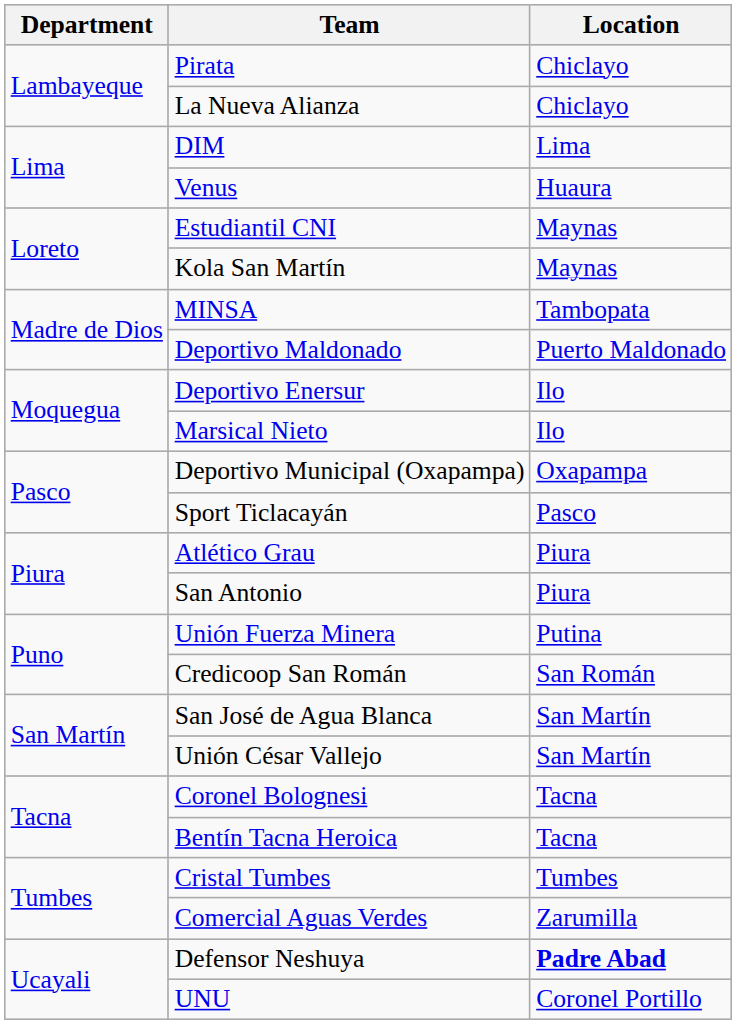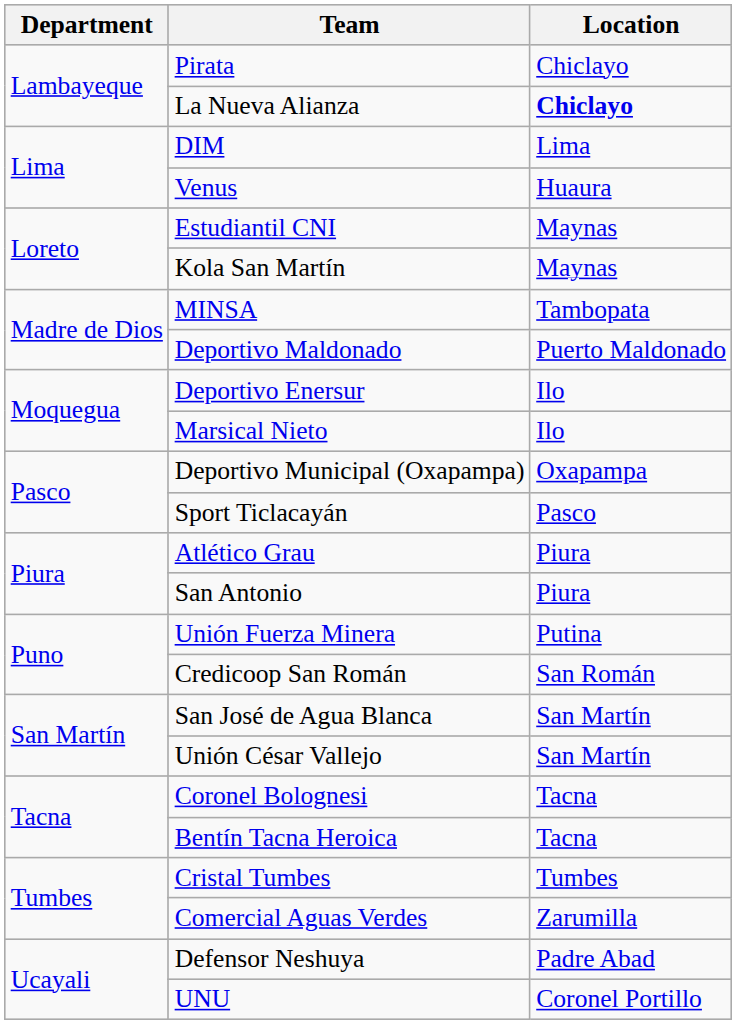(582, 106) normal -> (585, 106) bold
(601, 958) bold -> (596, 958) normal
